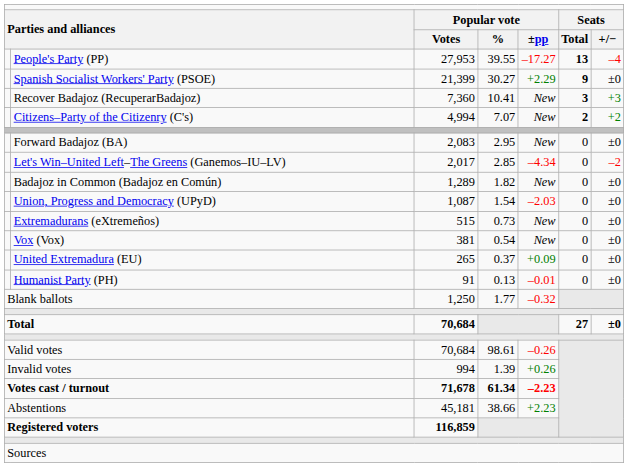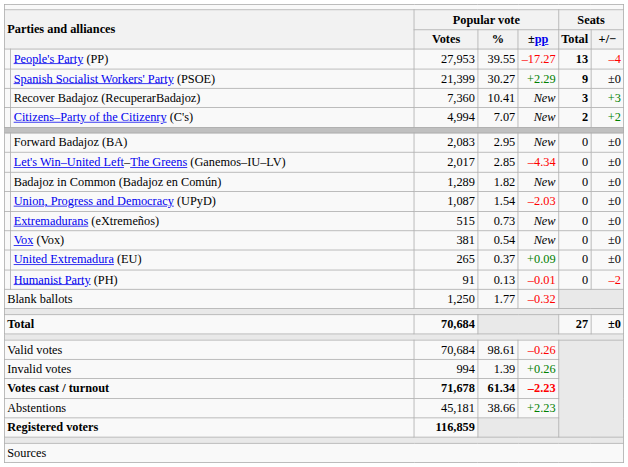(615, 162) –2 -> (614, 162) ±0
(614, 279) ±0 -> (615, 279) –2
